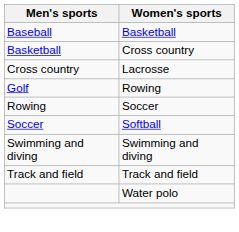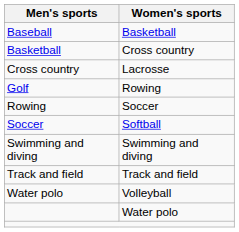+ row: (147, 193)
